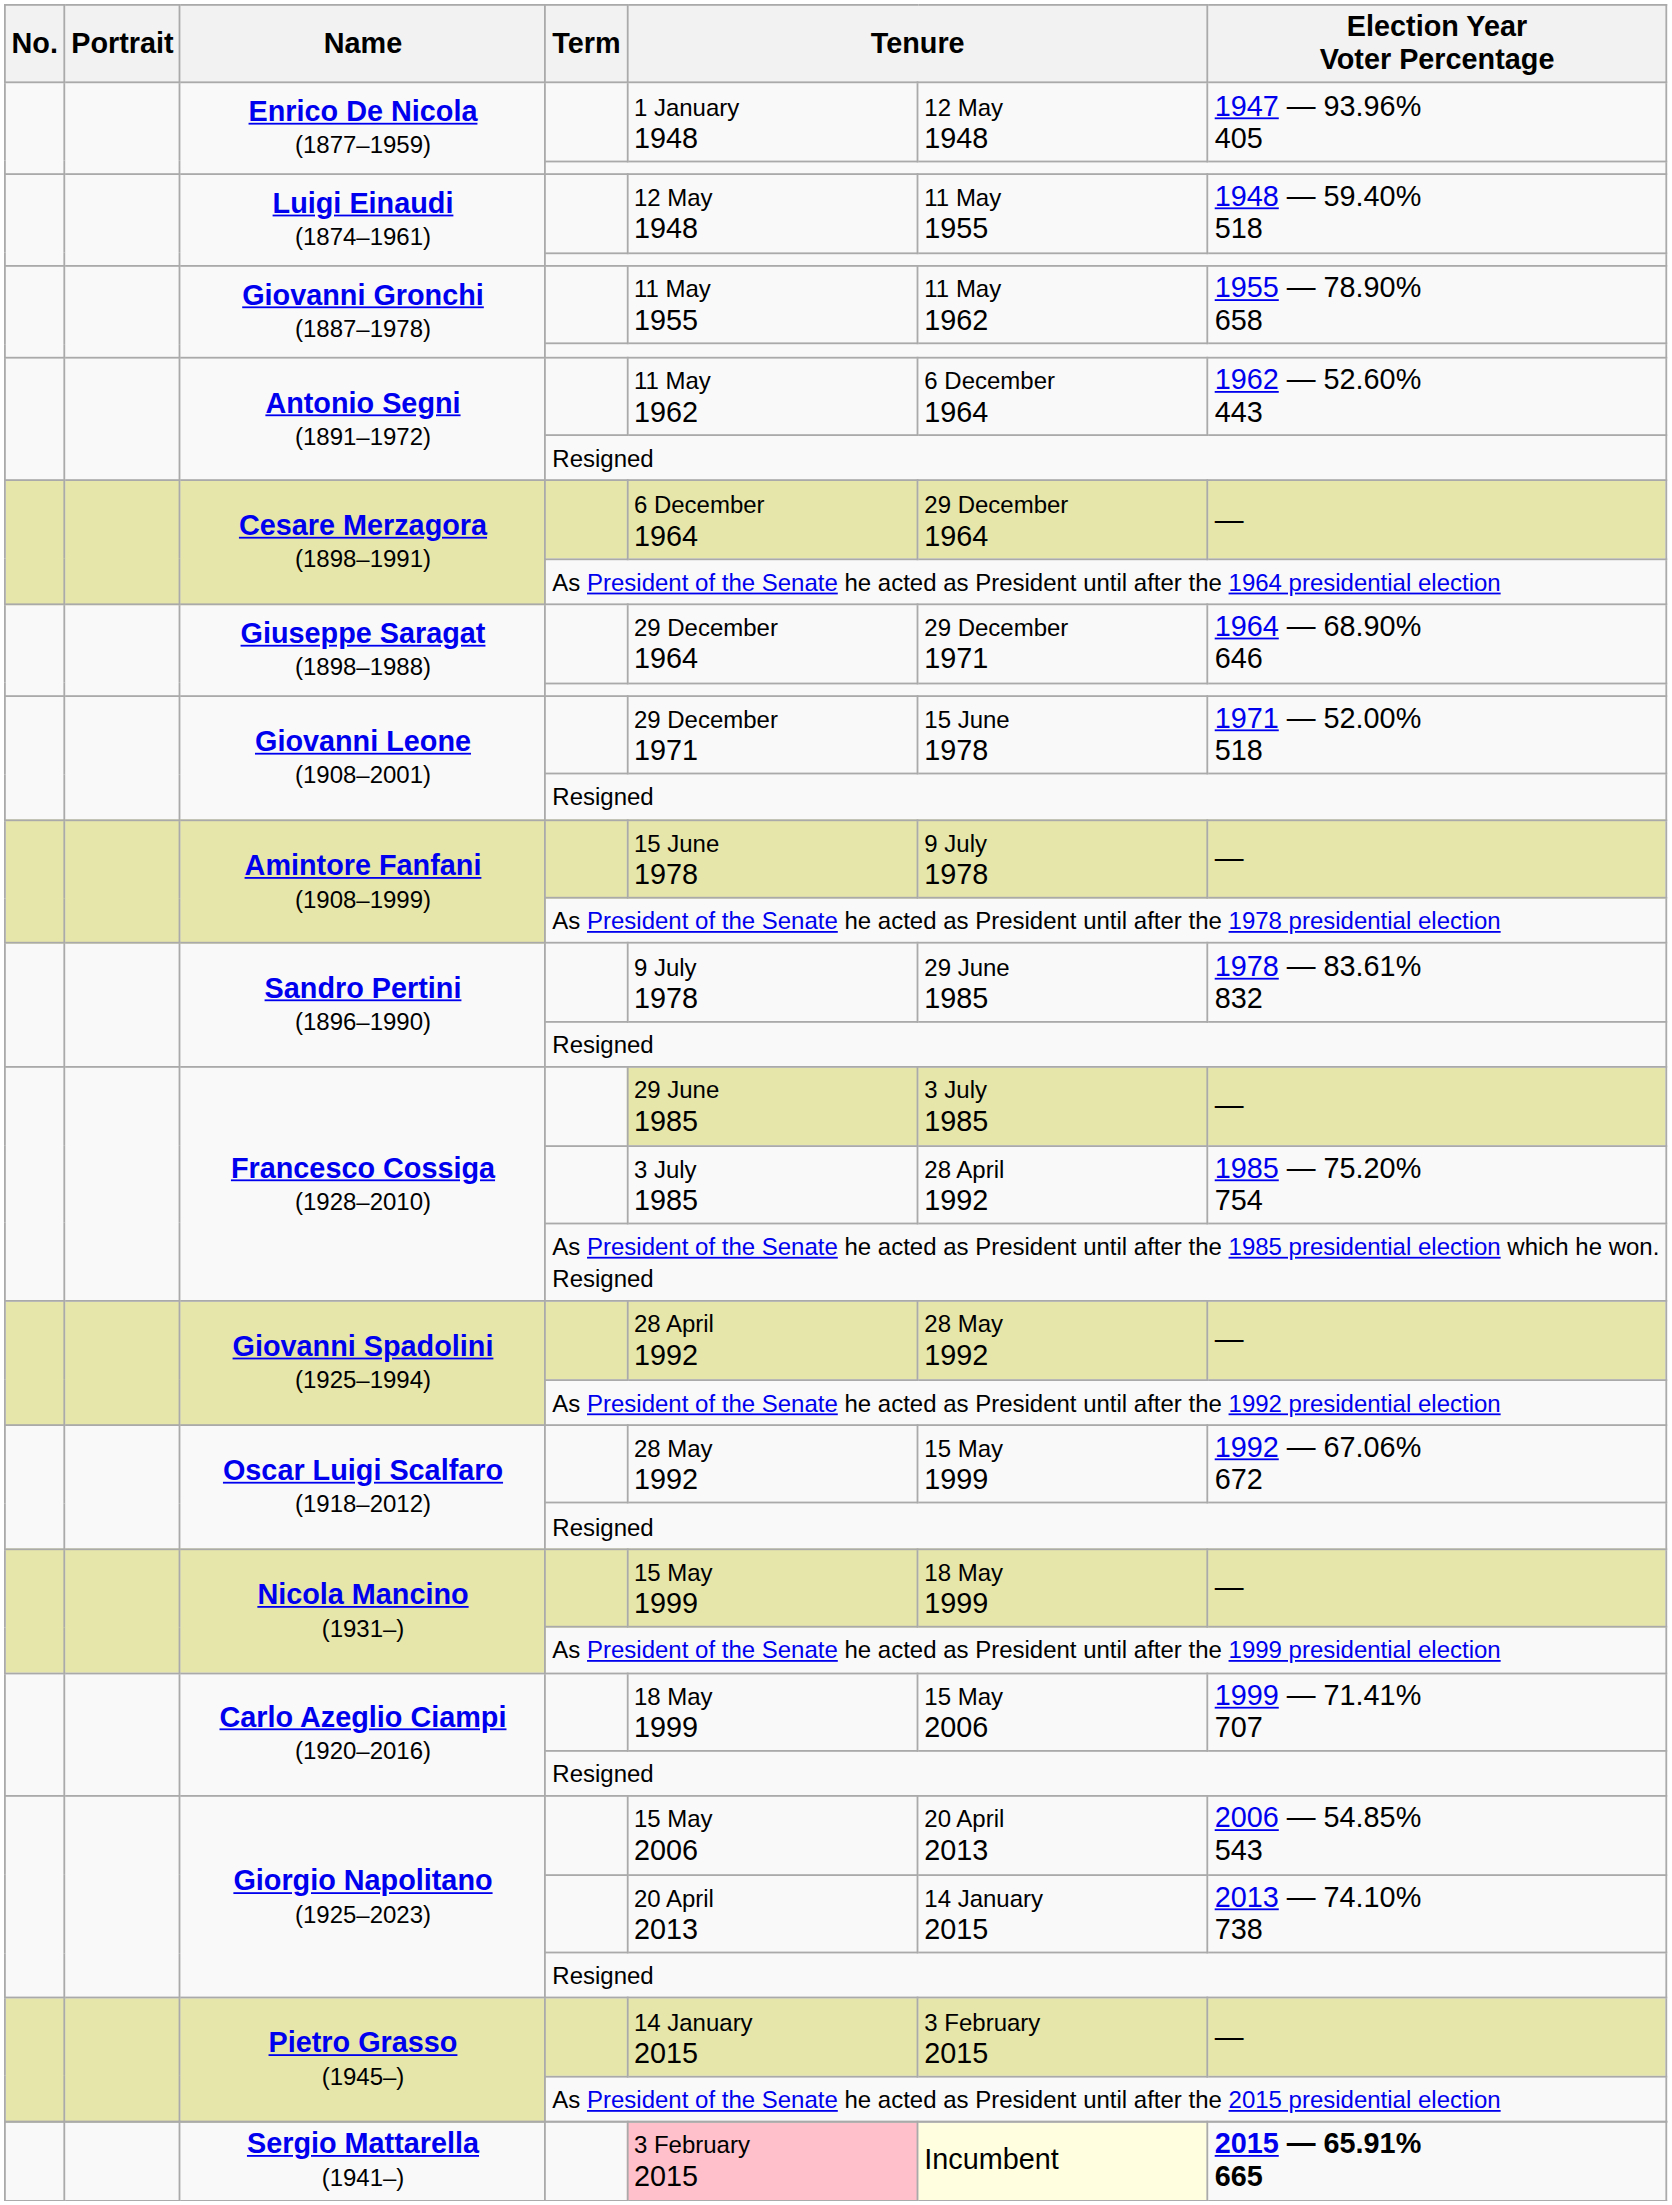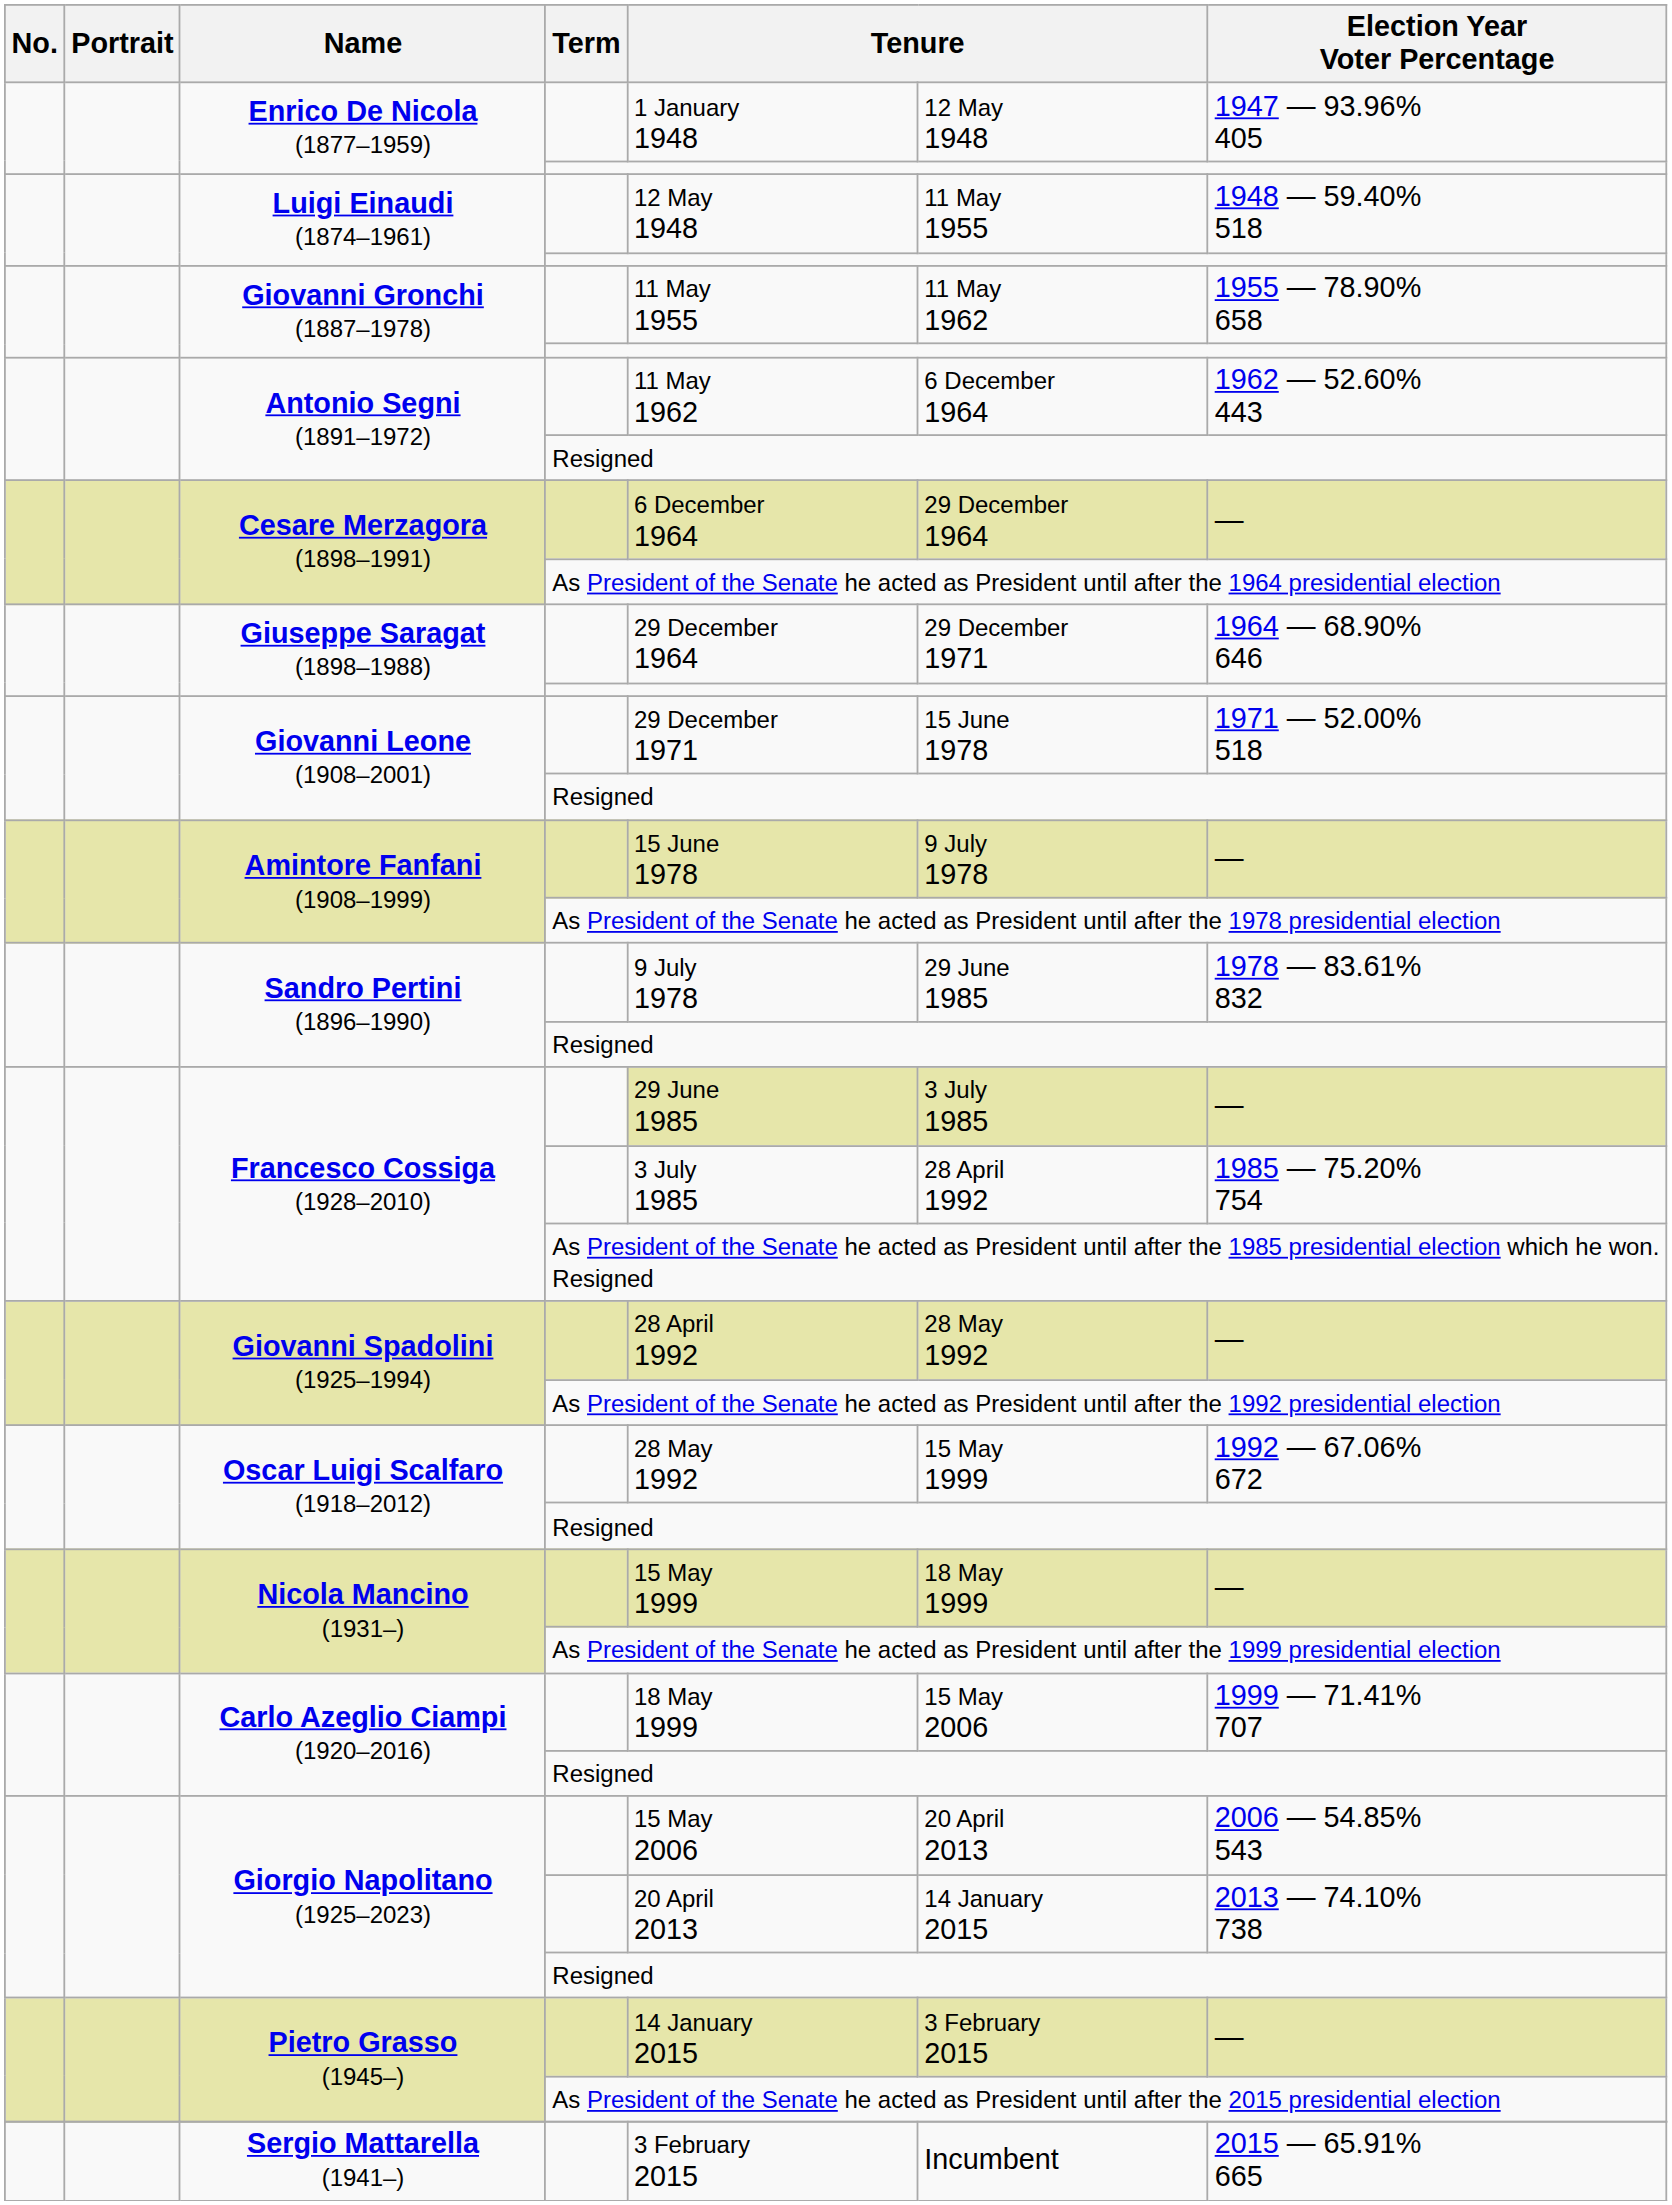(692, 2162) pink background -> (692, 2162) no background
(992, 2160) lightyellow background -> (992, 2160) no background
(1318, 2160) bold -> (1318, 2160) normal
